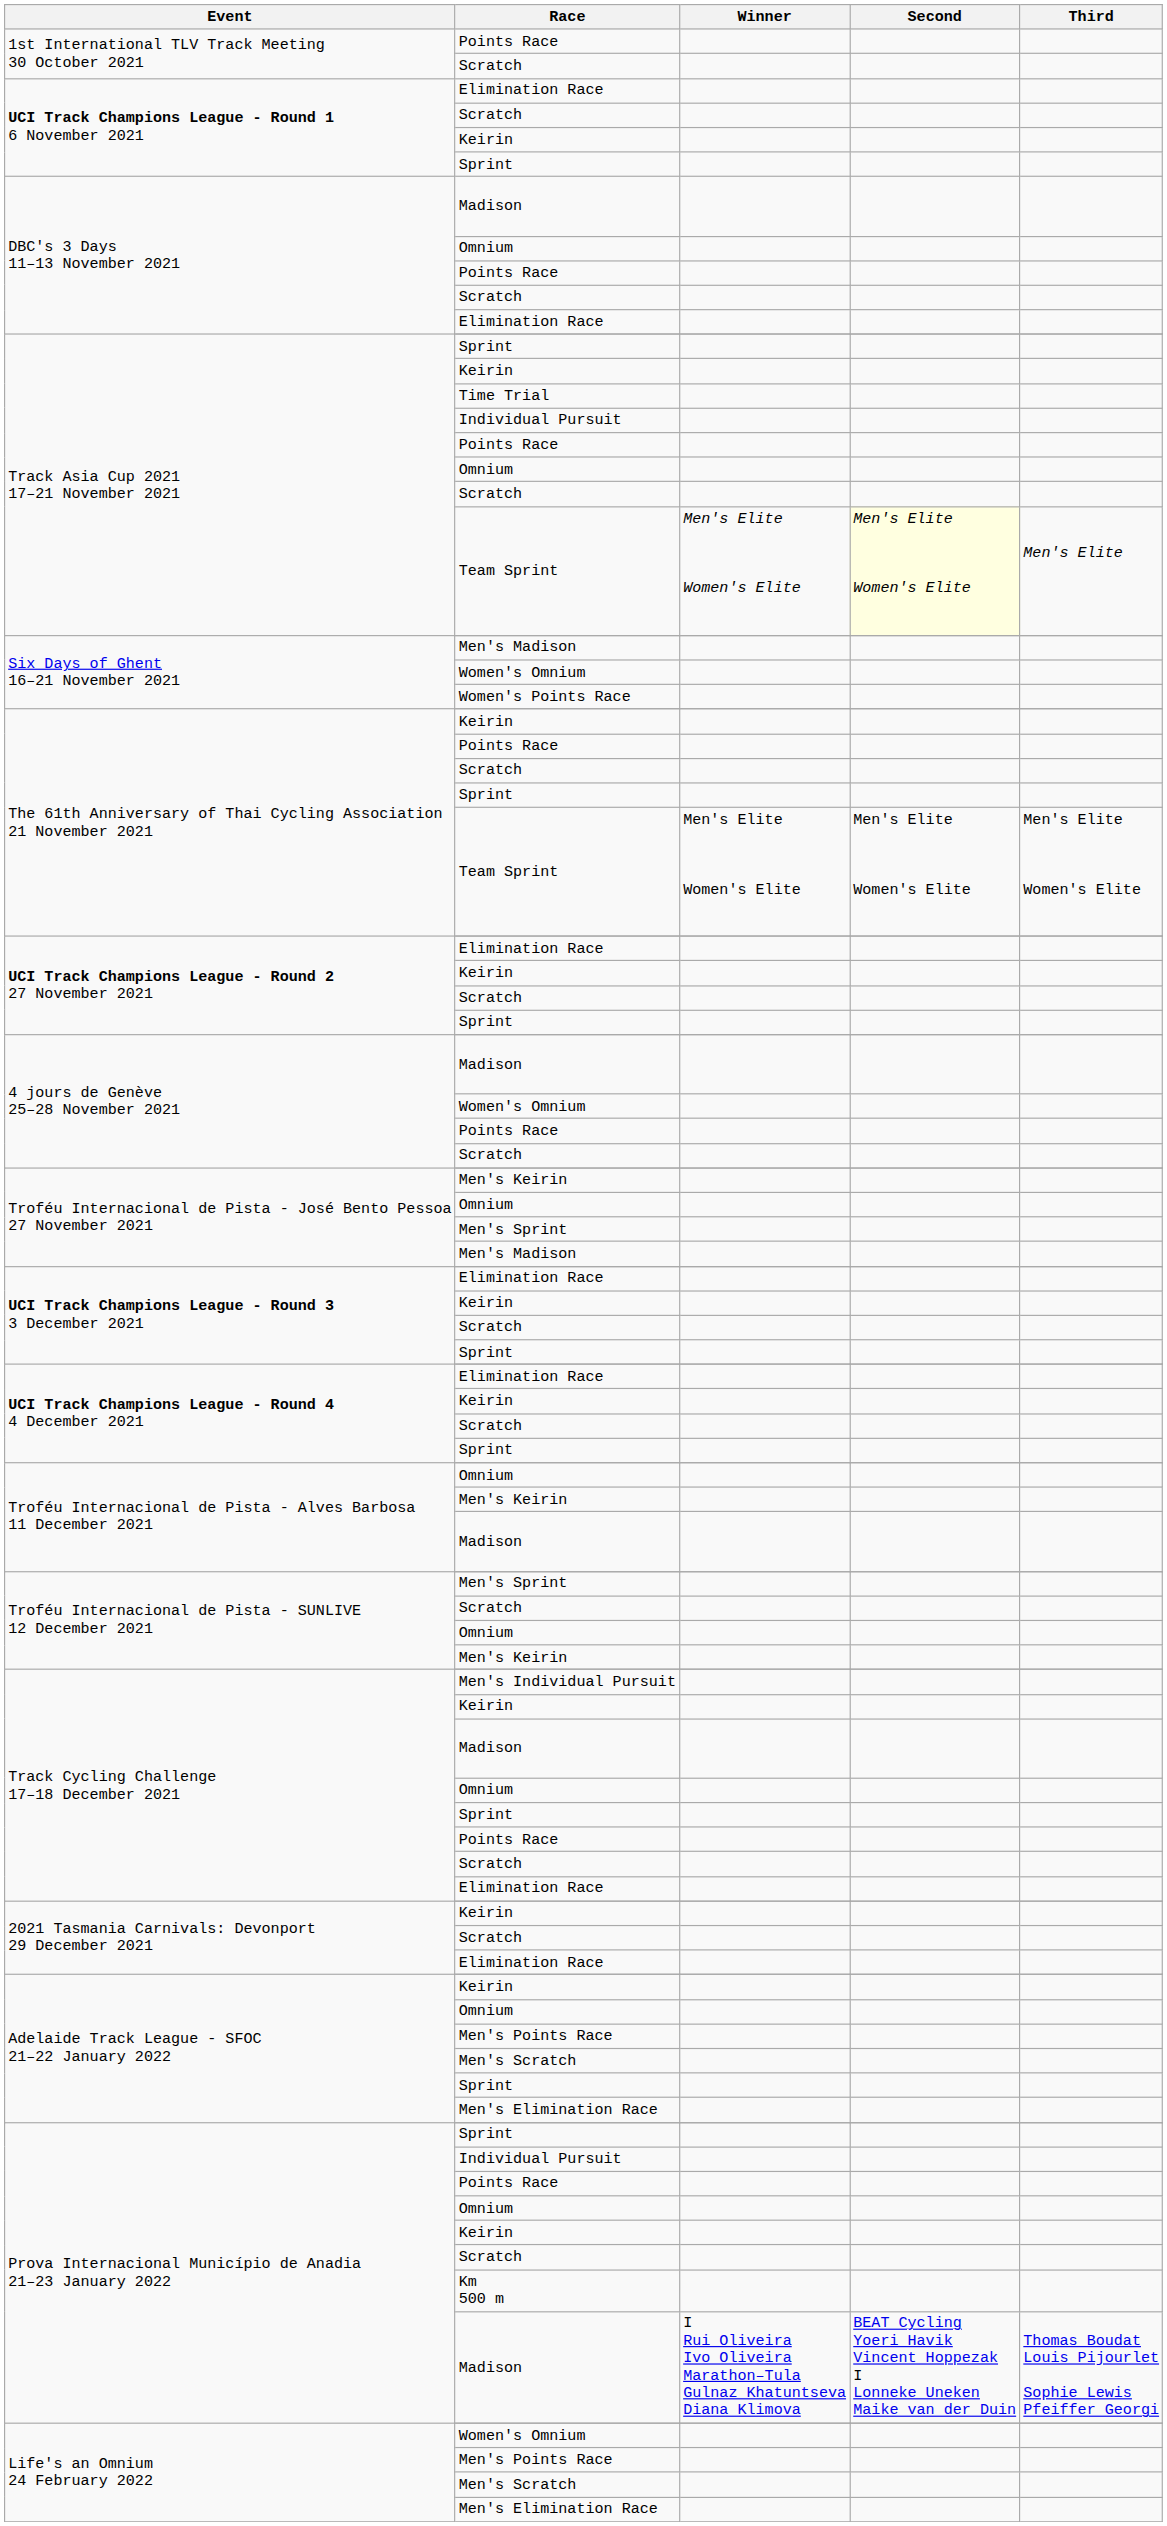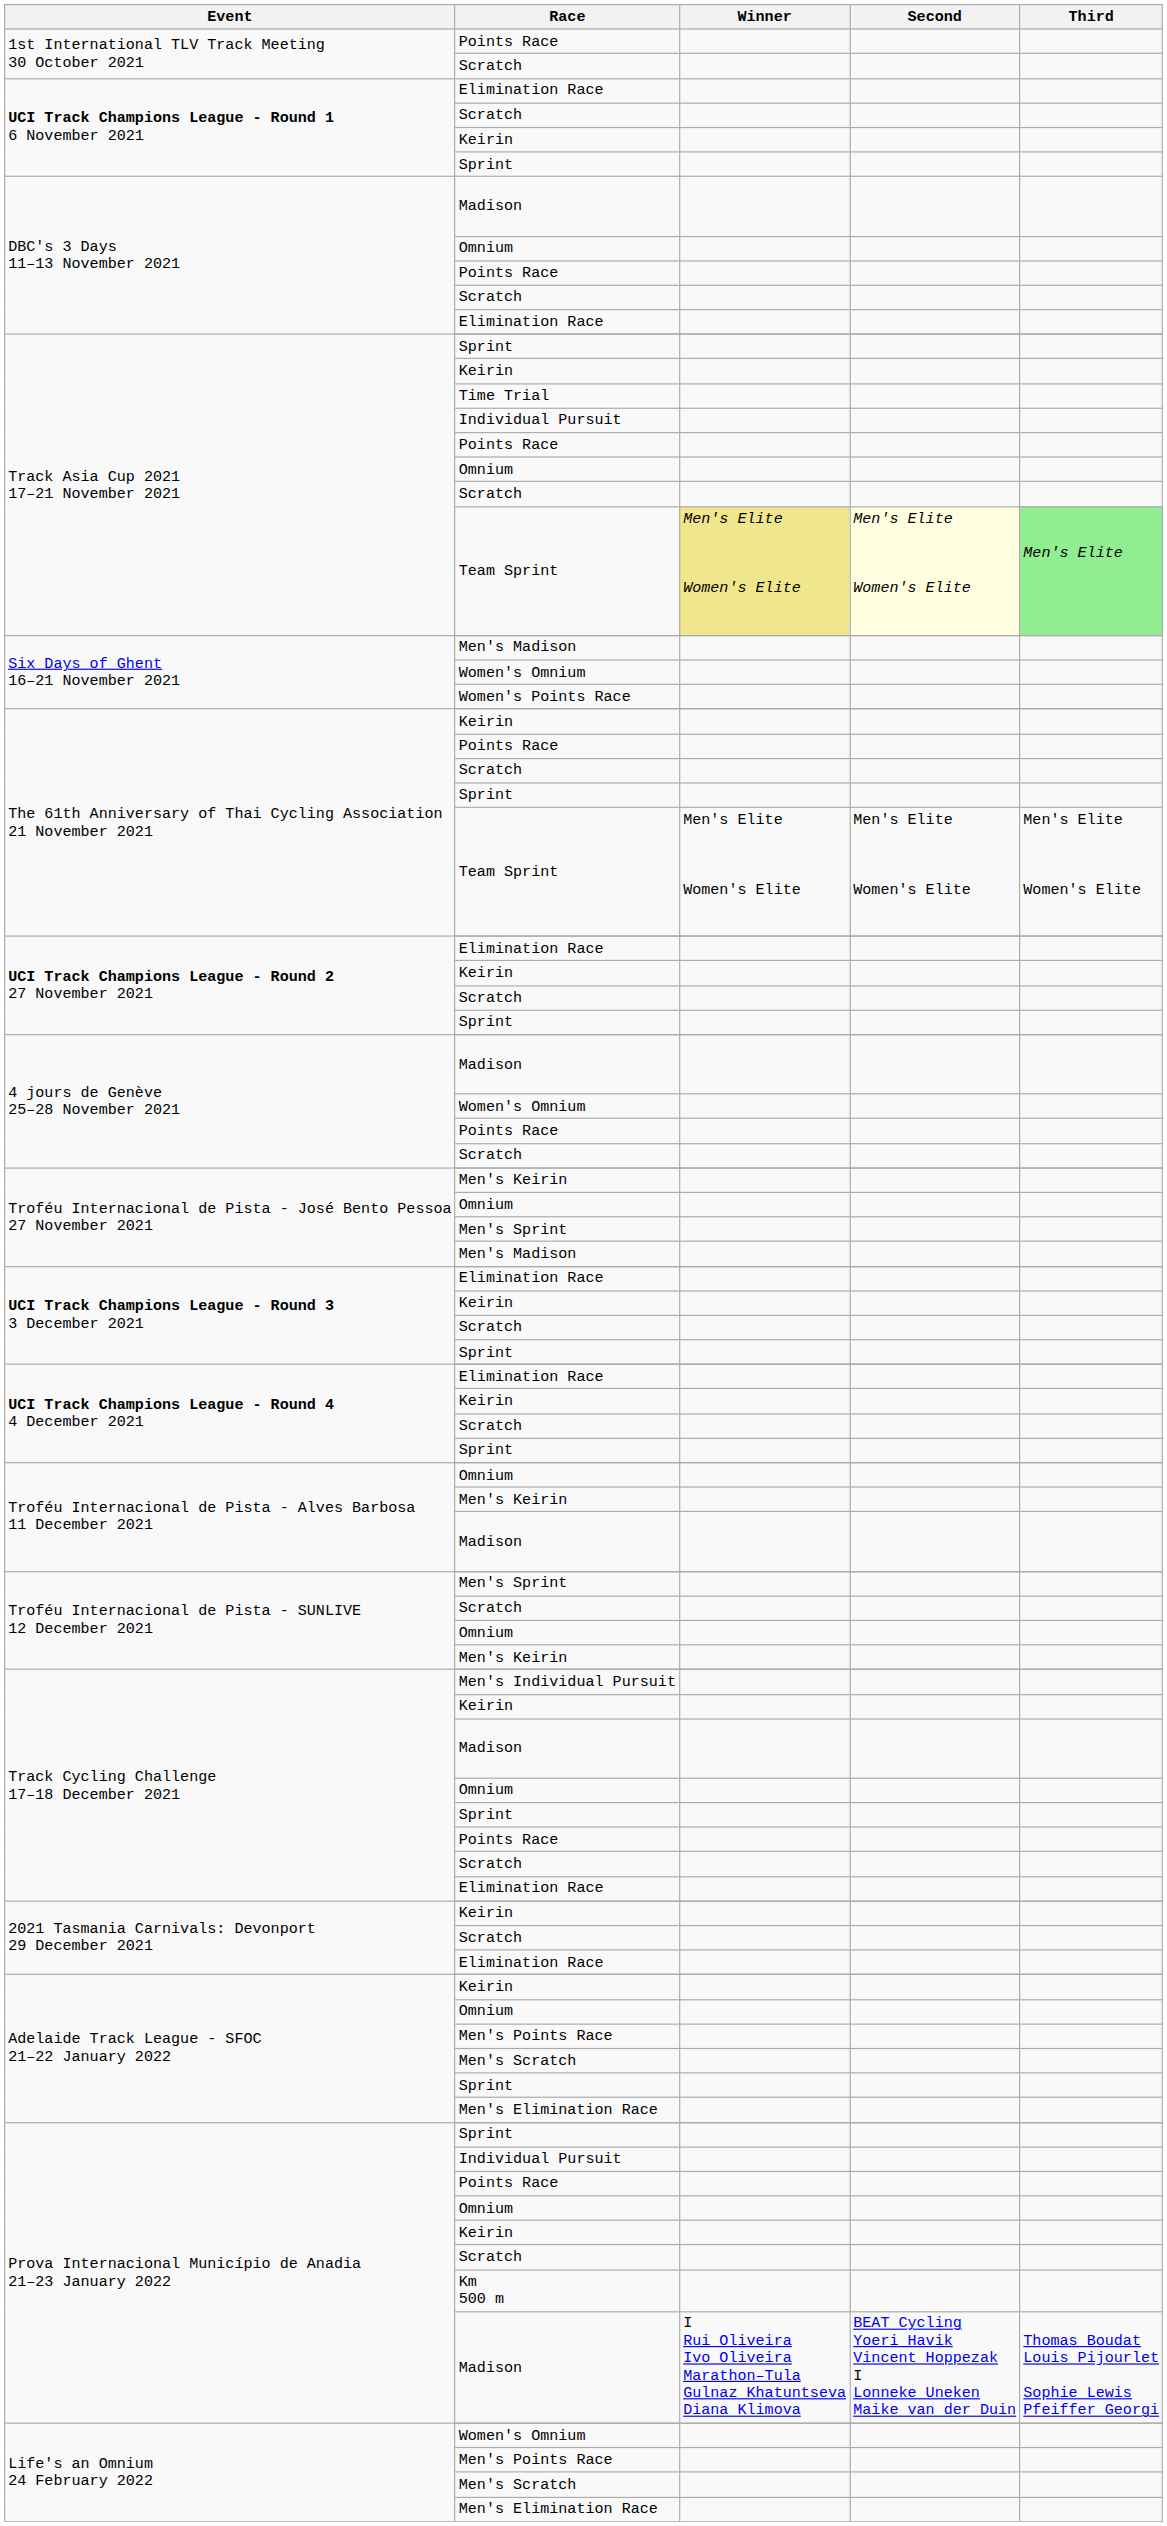(742, 553) no background -> (742, 553) khaki background
(1073, 553) no background -> (1073, 553) lightgreen background
